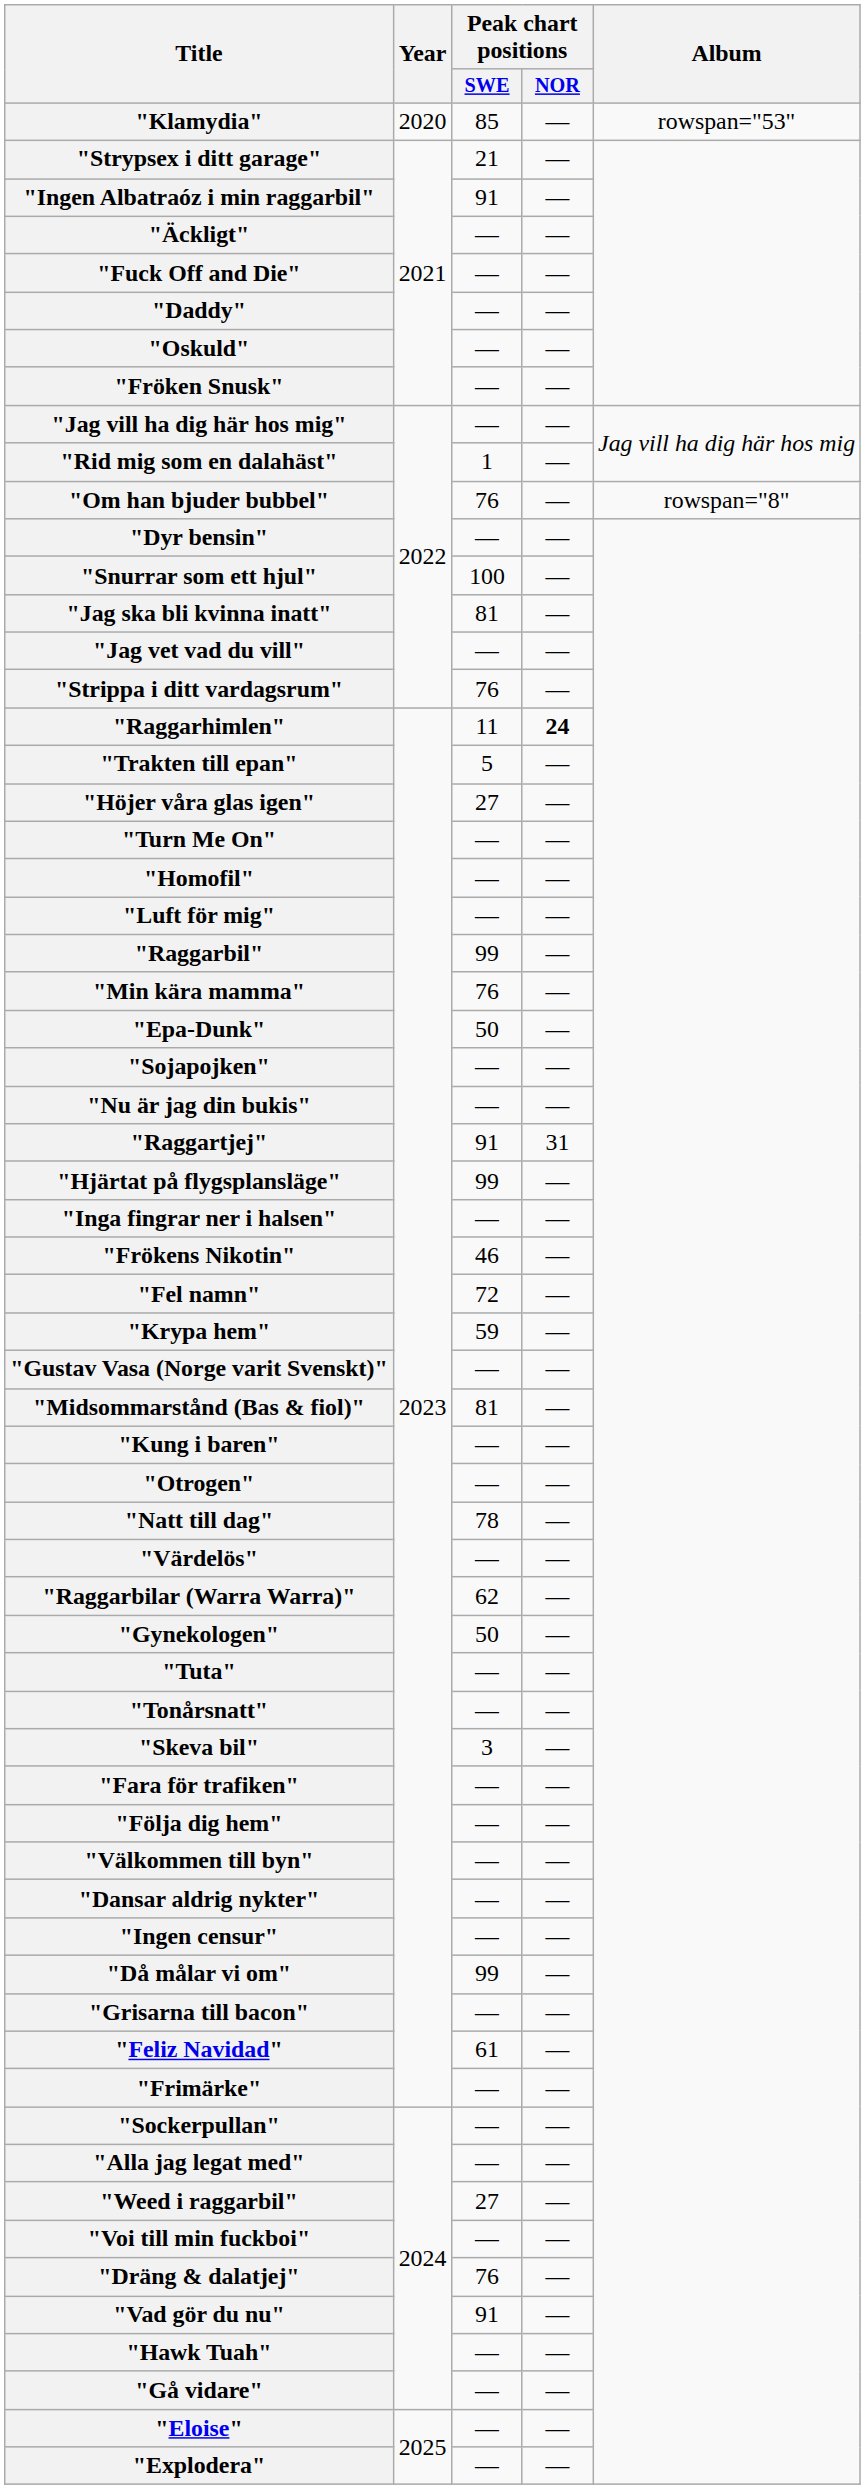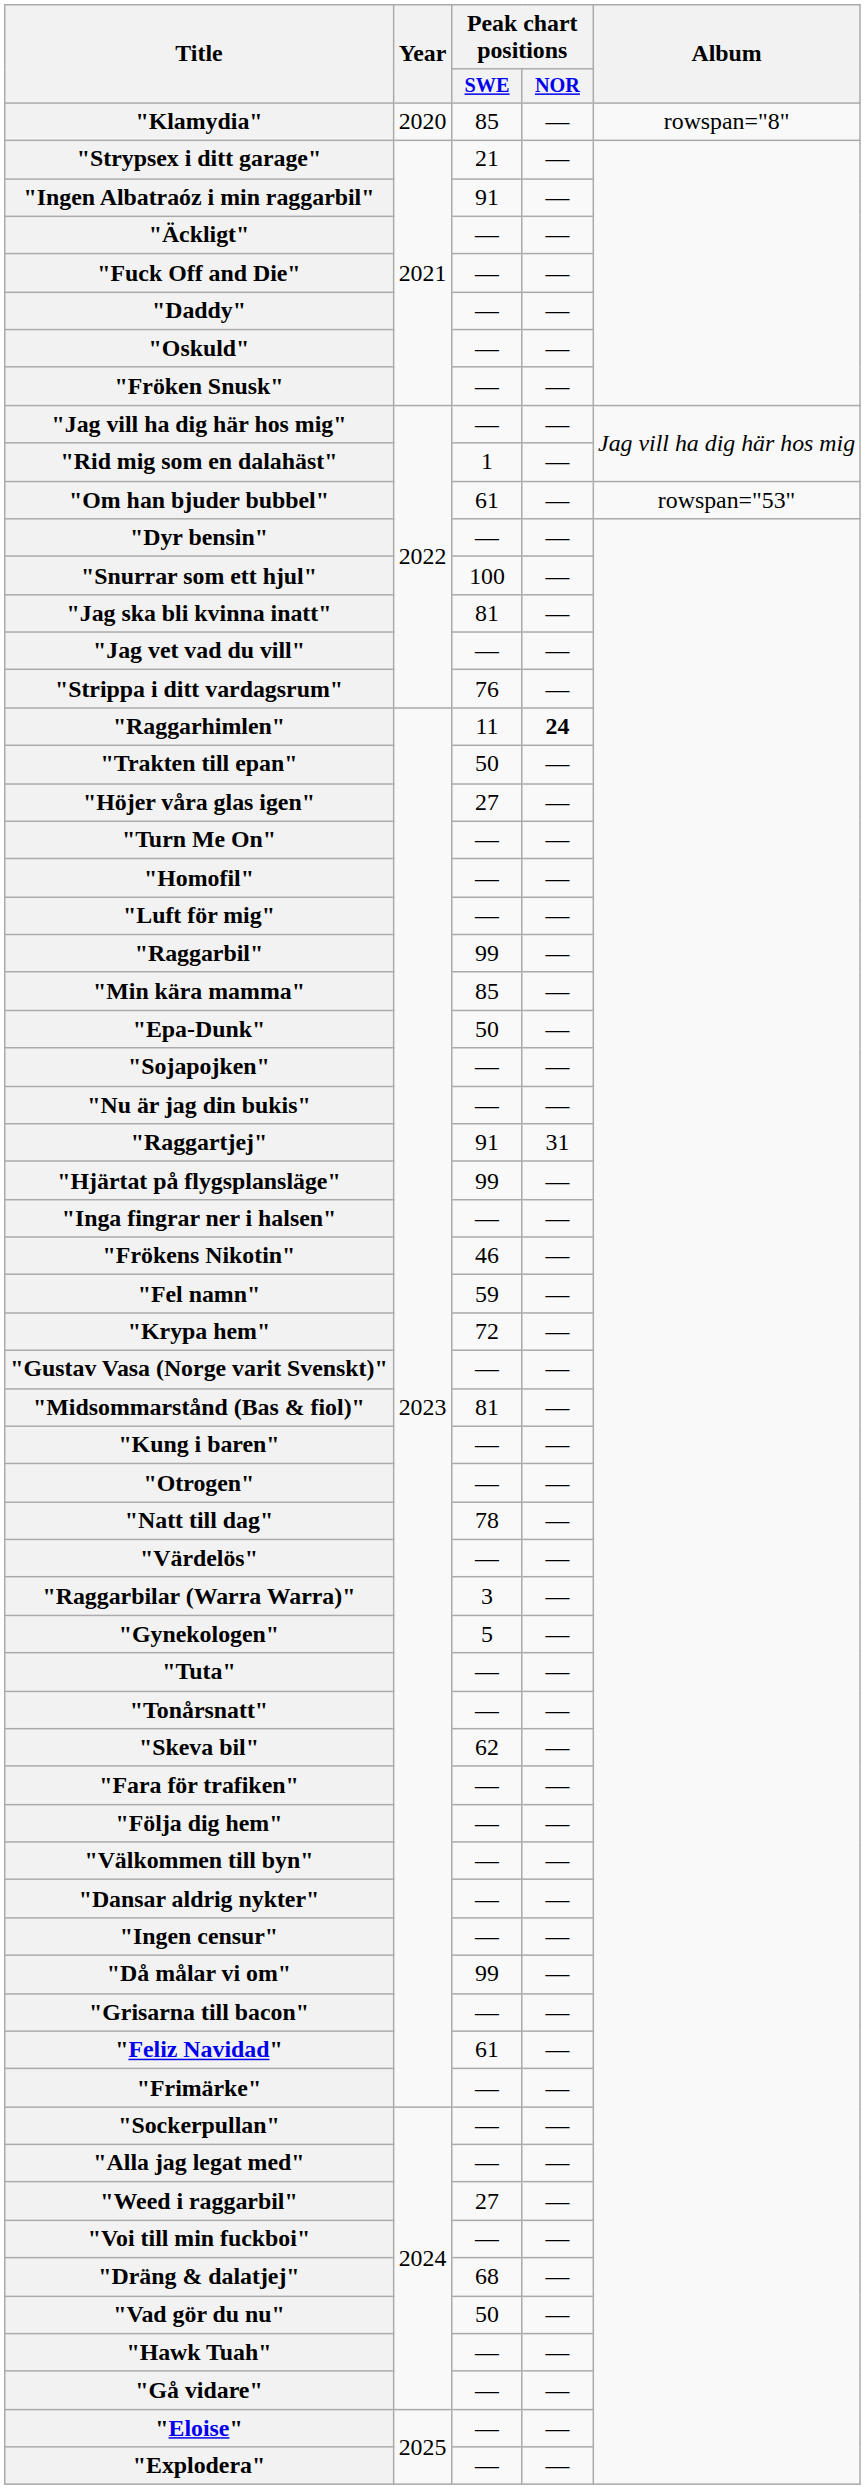(727, 121) rowspan="53" -> (727, 121) rowspan="8"
(487, 499) 76 -> (487, 499) 61
(727, 499) rowspan="8" -> (727, 499) rowspan="53"
(487, 764) 5 -> (487, 764) 50
(487, 991) 76 -> (487, 991) 85
(487, 1293) 72 -> (487, 1293) 59
(487, 1331) 59 -> (487, 1331) 72
(487, 1596) 62 -> (487, 1596) 3
(487, 1633) 50 -> (487, 1633) 5
(487, 1747) 3 -> (487, 1747) 62
(487, 2276) 76 -> (487, 2276) 68
(487, 2314) 91 -> (487, 2314) 50
